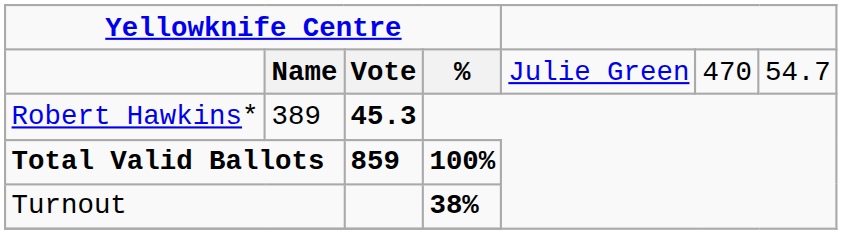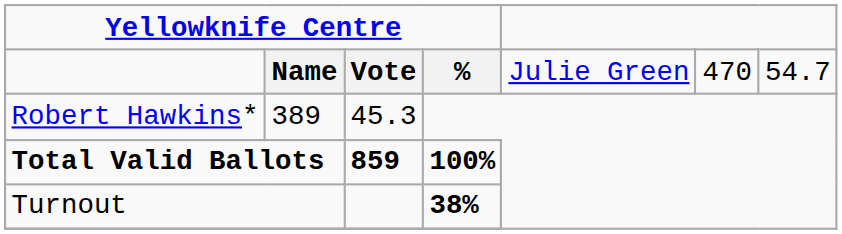(383, 117) bold -> (383, 117) normal
